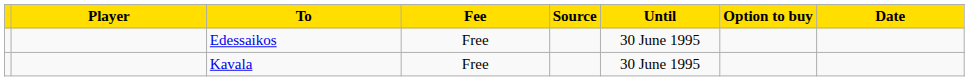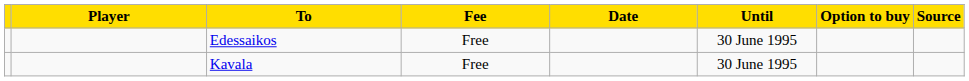columns swapped: (890, 16) <-> (575, 16)
